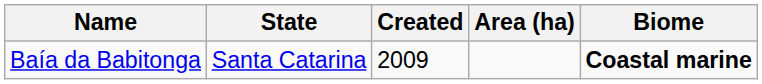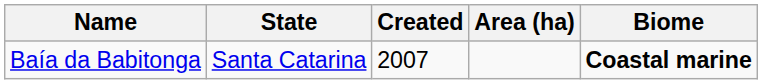(403, 59) 2009 -> (403, 59) 2007
